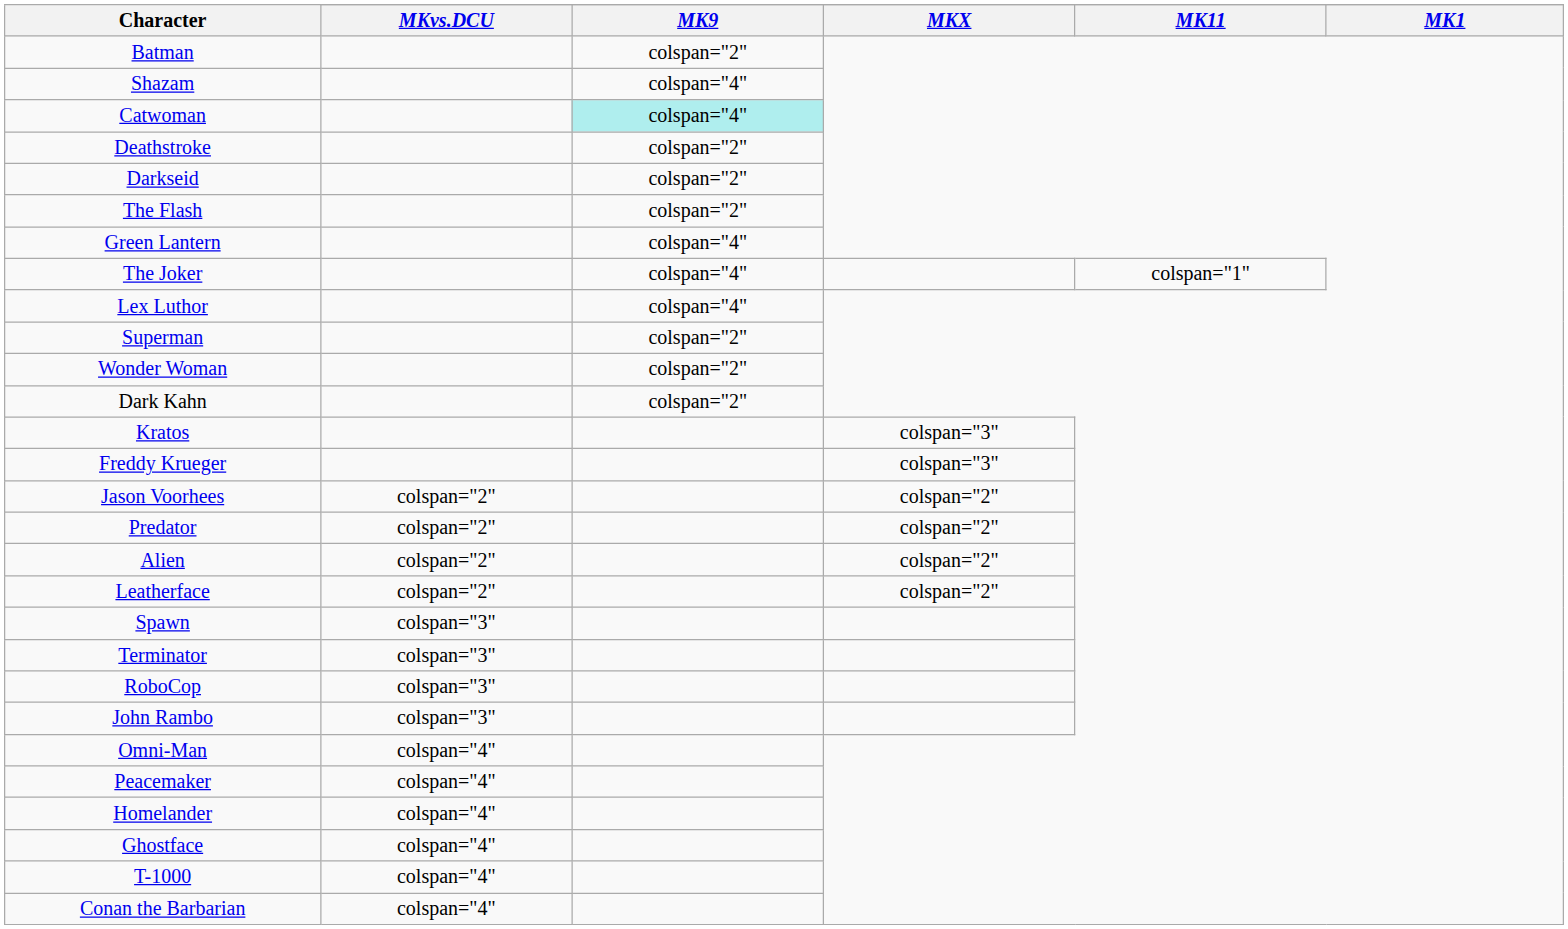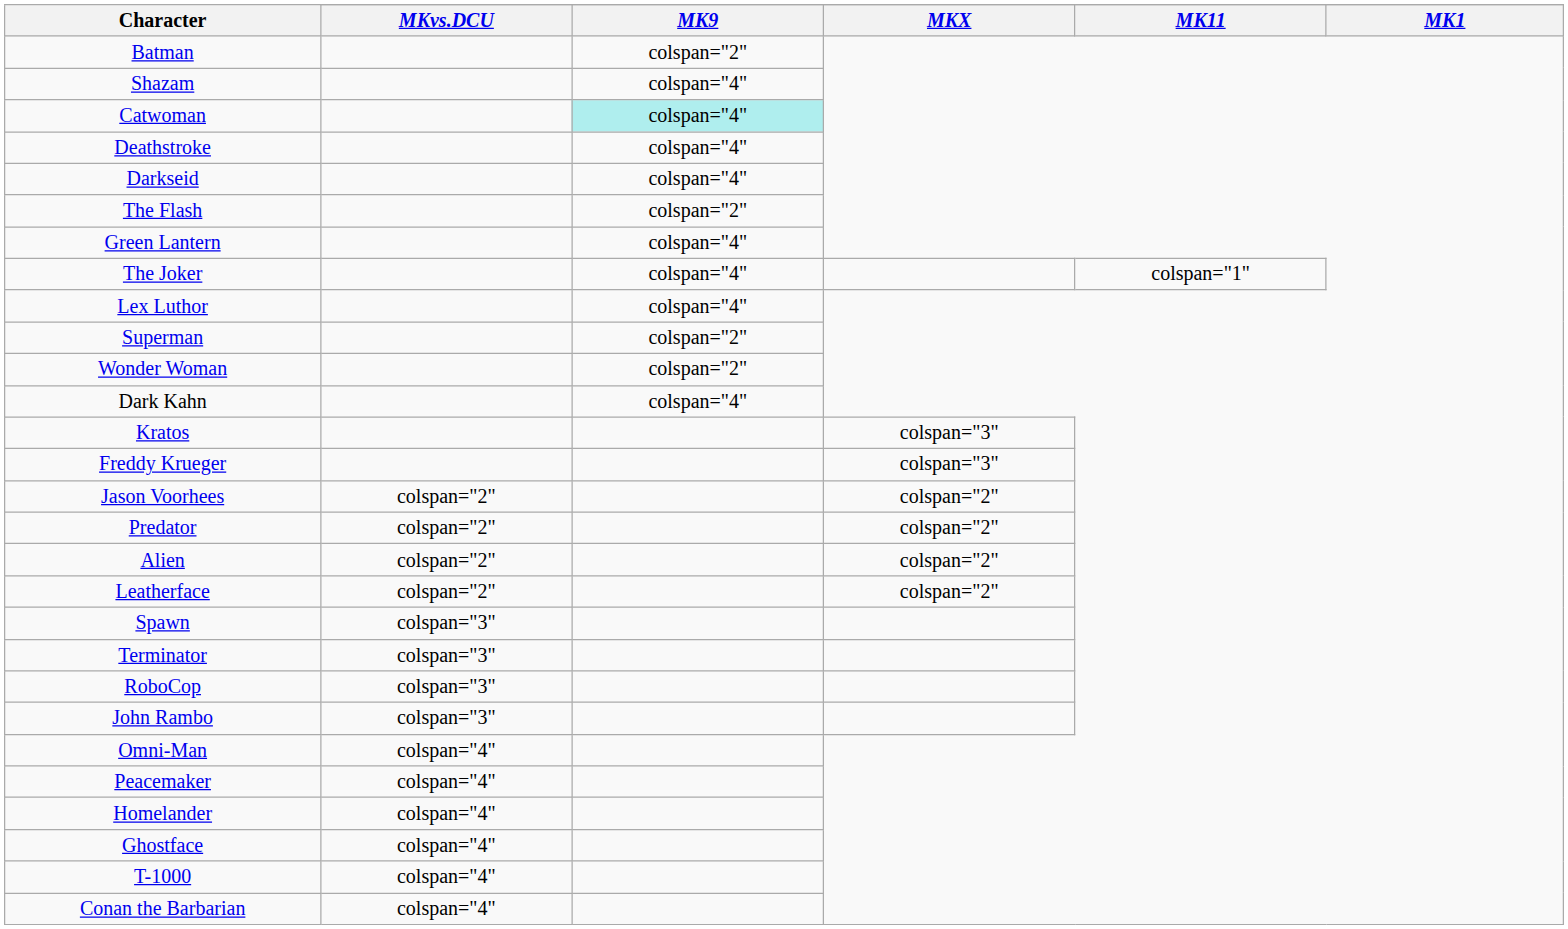(698, 147) colspan="2" -> (698, 147) colspan="4"
(698, 178) colspan="2" -> (698, 178) colspan="4"
(698, 400) colspan="2" -> (698, 400) colspan="4"
